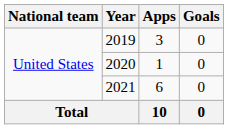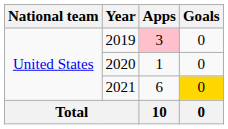(159, 40) no background -> (159, 40) pink background
(201, 87) no background -> (201, 87) gold background
